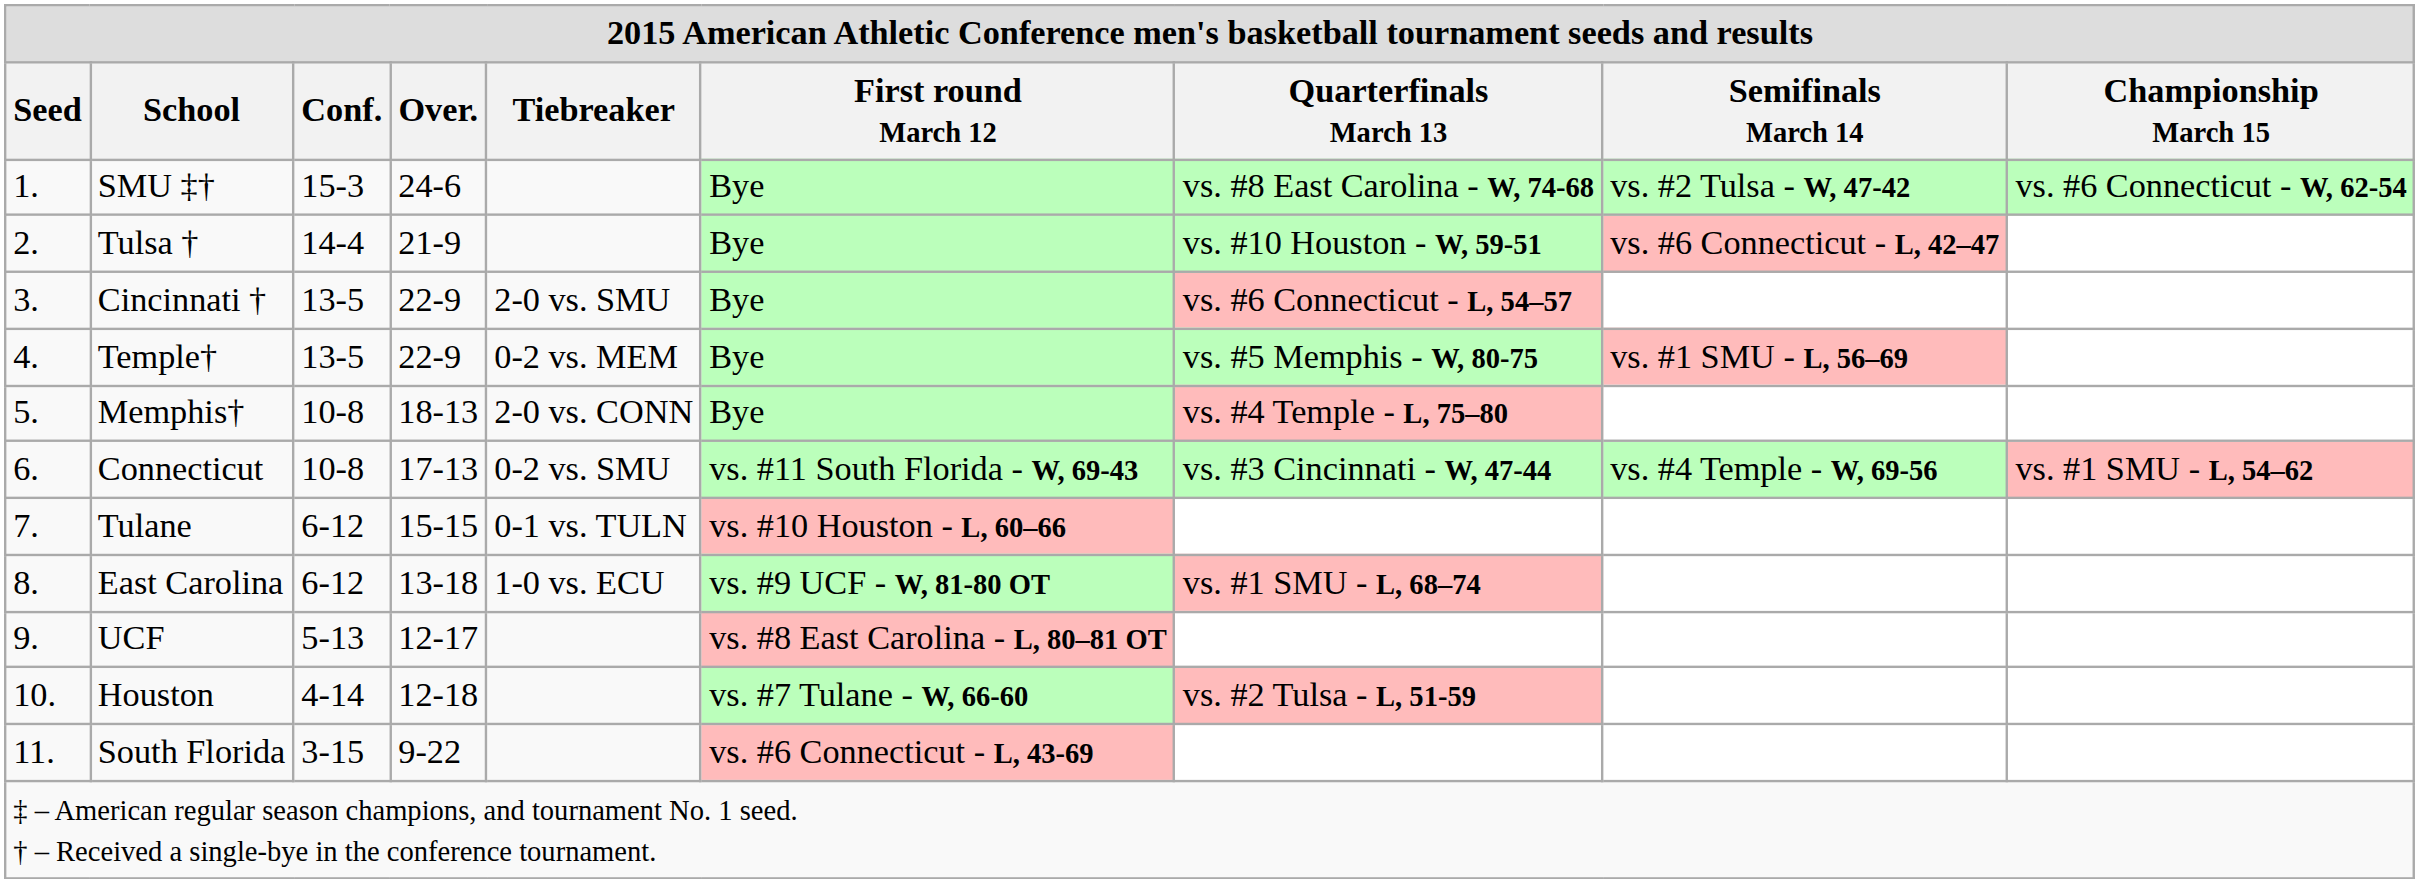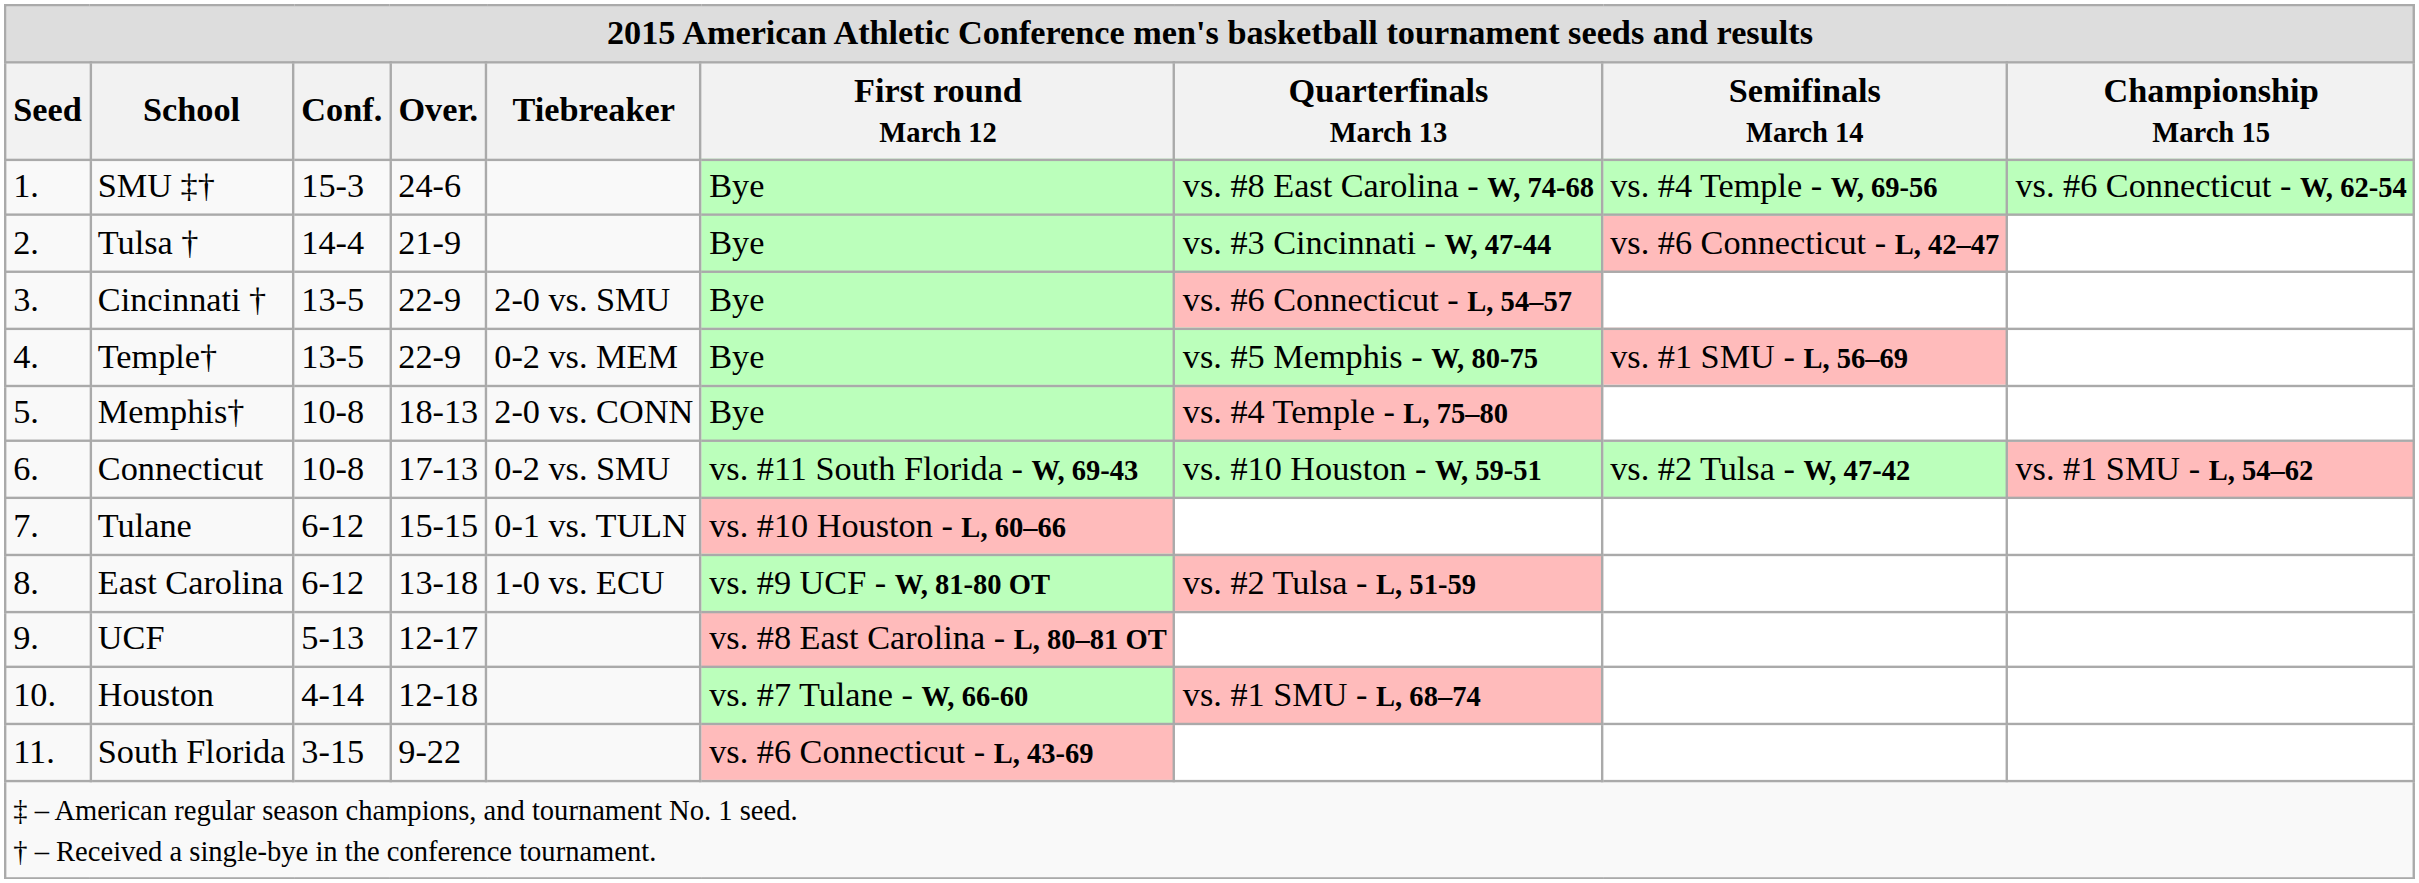(1760, 186) vs. #2 Tulsa - W, 47-42 -> (1774, 186) vs. #4 Temple - W, 69-56
(1362, 243) vs. #10 Houston - W, 59-51 -> (1367, 243) vs. #3 Cincinnati - W, 47-44
(1367, 469) vs. #3 Cincinnati - W, 47-44 -> (1362, 469) vs. #10 Houston - W, 59-51
(1774, 469) vs. #4 Temple - W, 69-56 -> (1760, 469) vs. #2 Tulsa - W, 47-42
(1332, 582) vs. #1 SMU - L, 68–74 -> (1329, 582) vs. #2 Tulsa - L, 51-59
(1329, 695) vs. #2 Tulsa - L, 51-59 -> (1332, 695) vs. #1 SMU - L, 68–74
